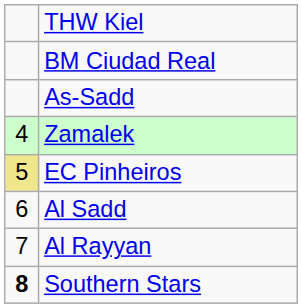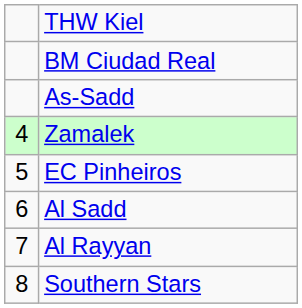(22, 172) khaki background -> (22, 172) no background
(22, 284) bold -> (22, 284) normal
